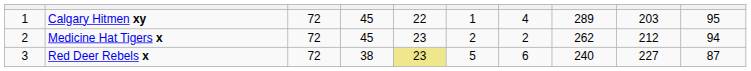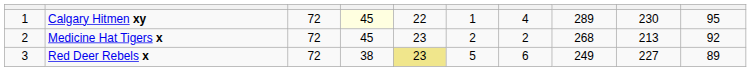(367, 19) no background -> (367, 19) lightyellow background
(649, 19) 203 -> (649, 19) 230
(584, 38) 262 -> (584, 38) 268
(649, 38) 212 -> (649, 38) 213
(713, 38) 94 -> (713, 38) 92
(584, 56) 240 -> (584, 56) 249
(713, 56) 87 -> (713, 56) 89
